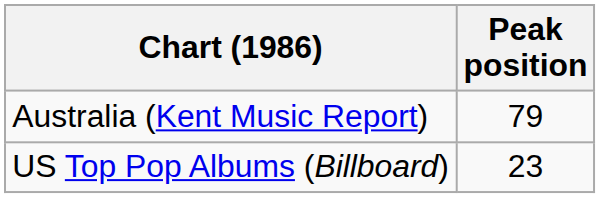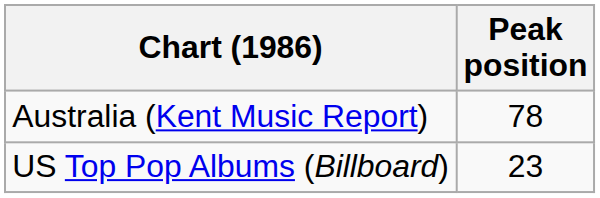(525, 116) 79 -> (525, 116) 78
